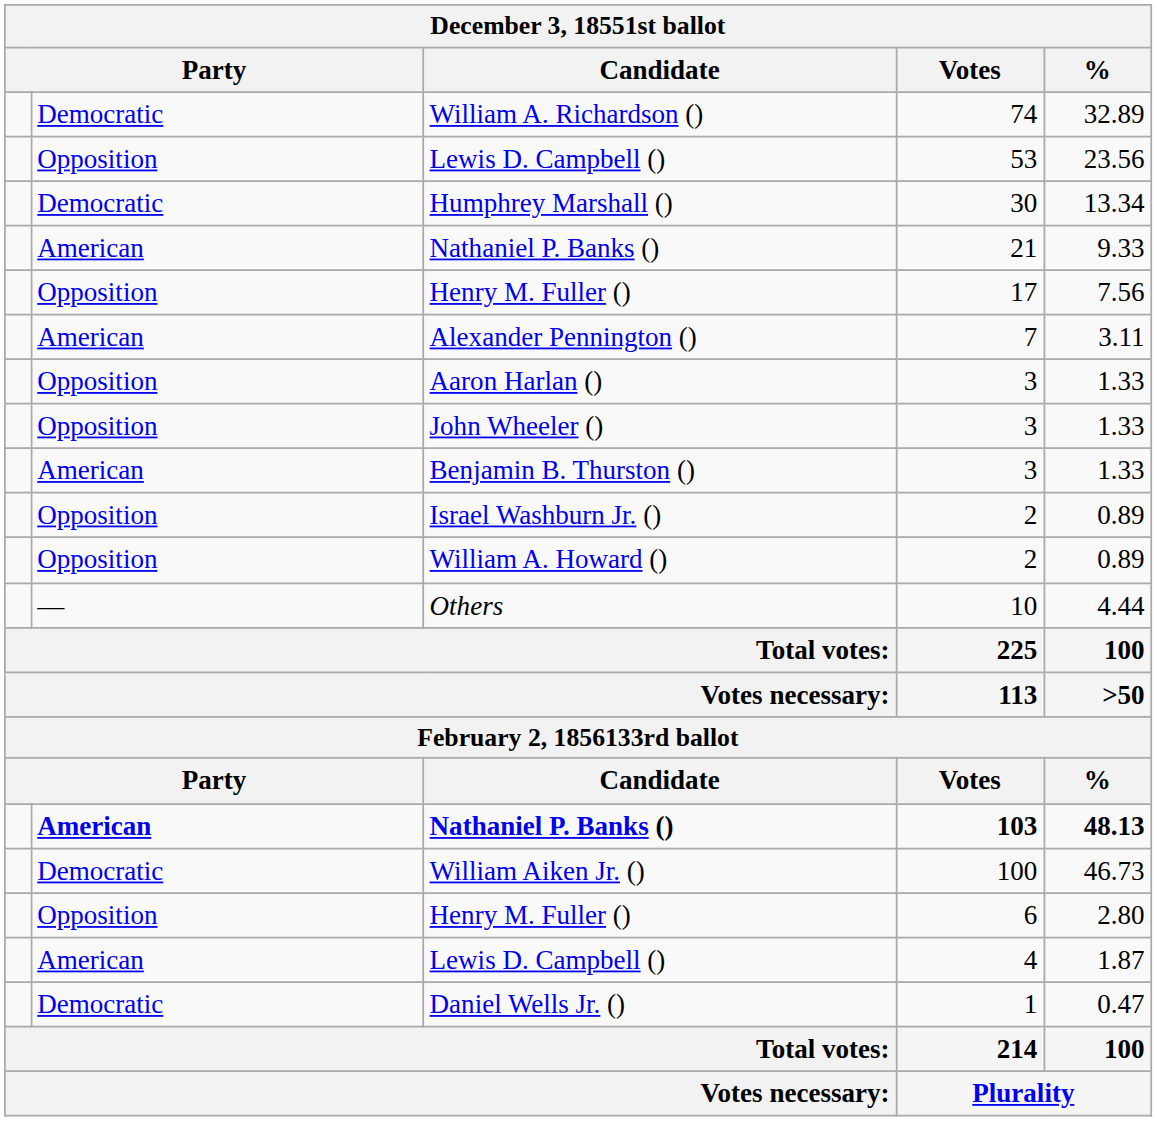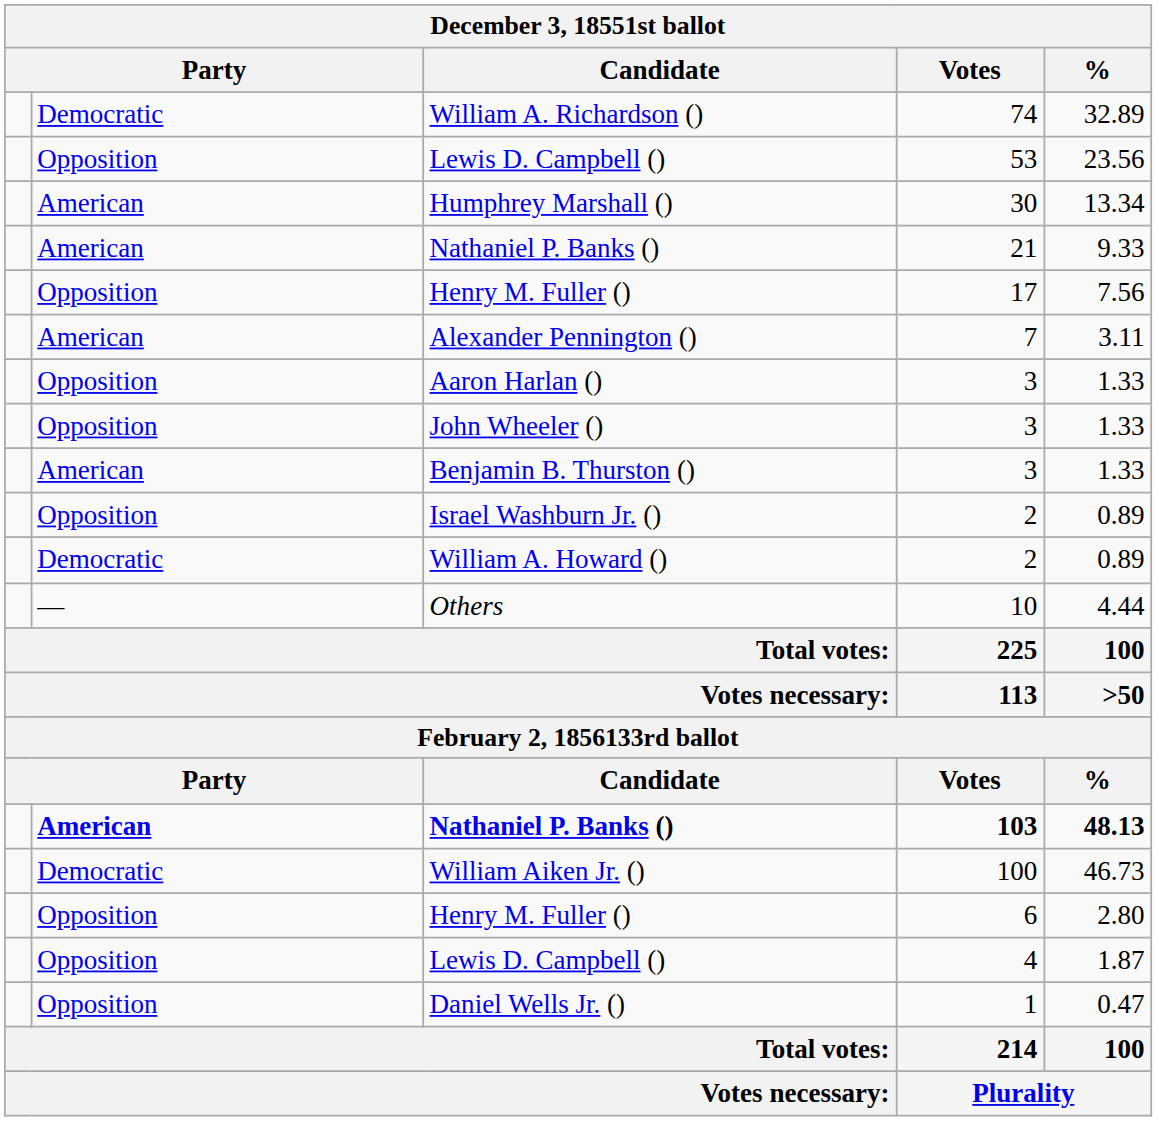(100, 203) Democratic -> (91, 203) American
(97, 559) Opposition -> (100, 559) Democratic
(91, 959) American -> (97, 959) Opposition
(100, 1003) Democratic -> (97, 1003) Opposition
